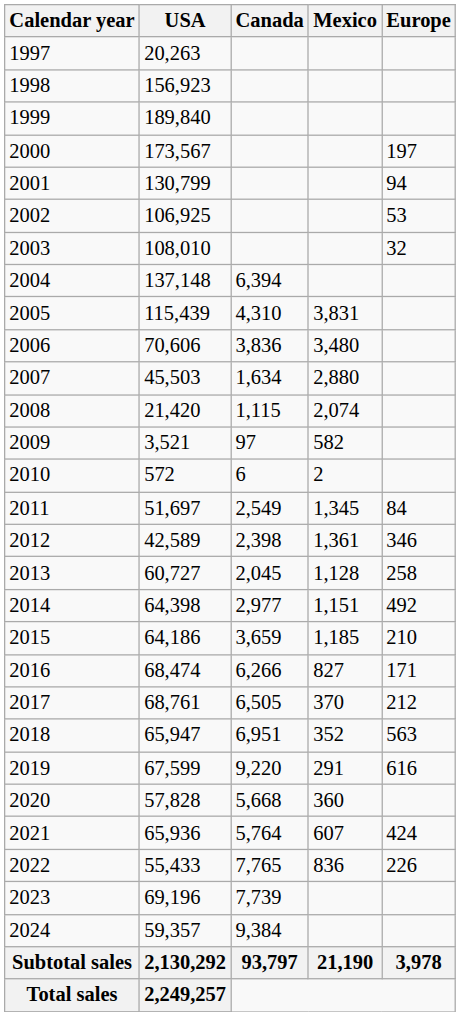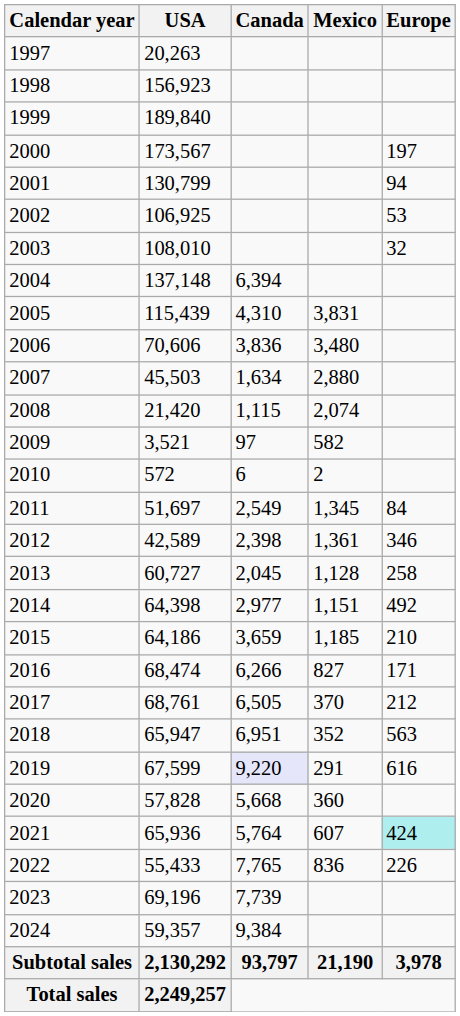(259, 767) no background -> (259, 767) lavender background
(402, 832) no background -> (402, 832) paleturquoise background
